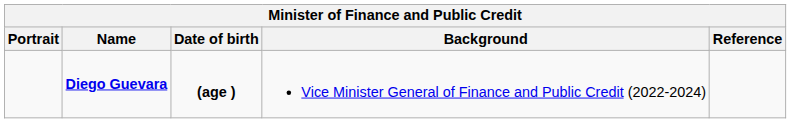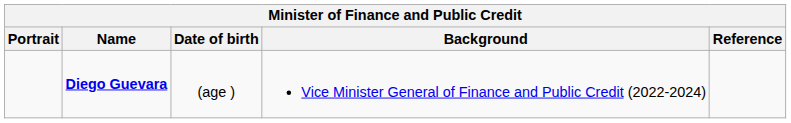(216, 92) bold -> (216, 92) normal
